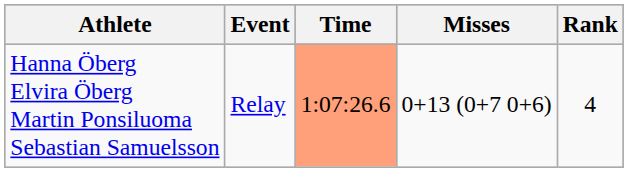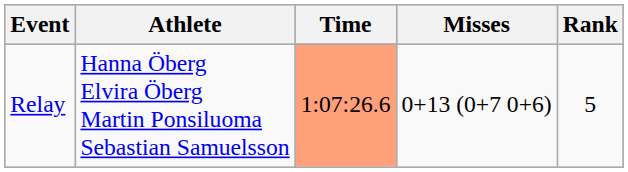columns swapped: (115, 24) <-> (260, 24)
(590, 105) 4 -> (590, 105) 5
